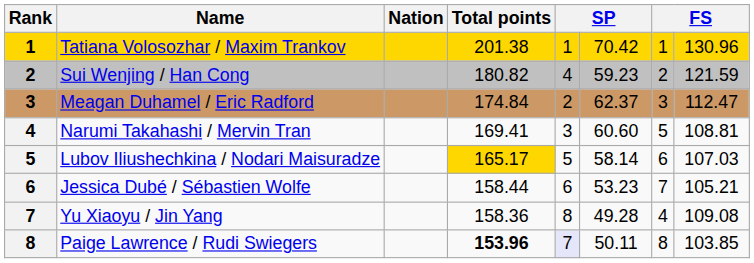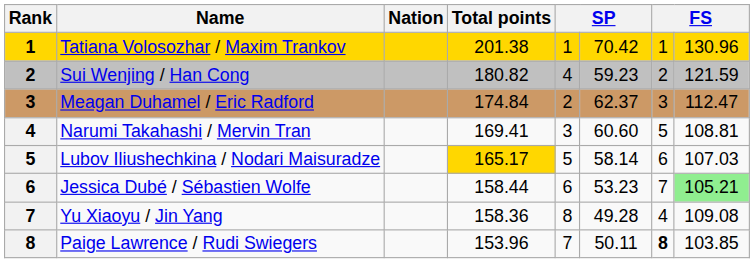(712, 187) no background -> (712, 187) lightgreen background
(501, 243) bold -> (501, 243) normal
(568, 243) lavender background -> (568, 243) no background
(663, 243) normal -> (663, 243) bold
